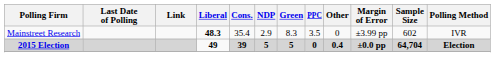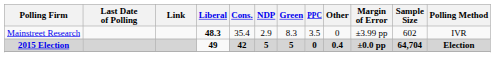(242, 46) 39 -> (242, 46) 42
